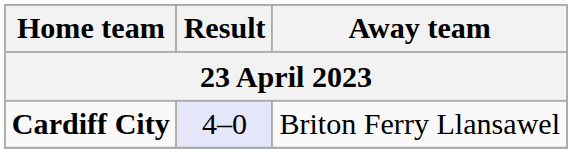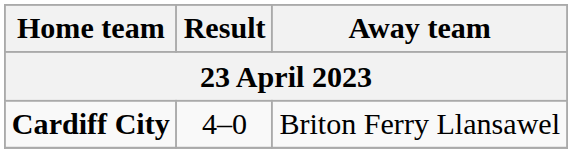(225, 123) lavender background -> (225, 123) no background
